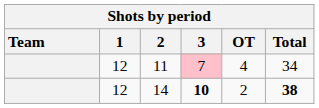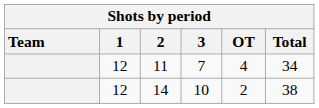(201, 66) pink background -> (201, 66) no background
(201, 90) bold -> (201, 90) normal
(290, 90) bold -> (290, 90) normal
